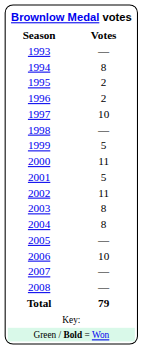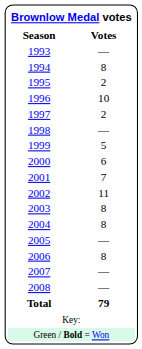(104, 98) 2 -> (104, 98) 10
(104, 114) 10 -> (104, 114) 2
(104, 161) 11 -> (104, 161) 6
(104, 177) 5 -> (104, 177) 7
(104, 256) 10 -> (104, 256) 8
